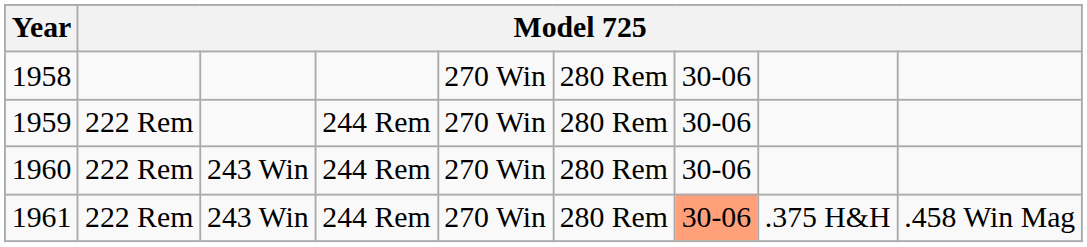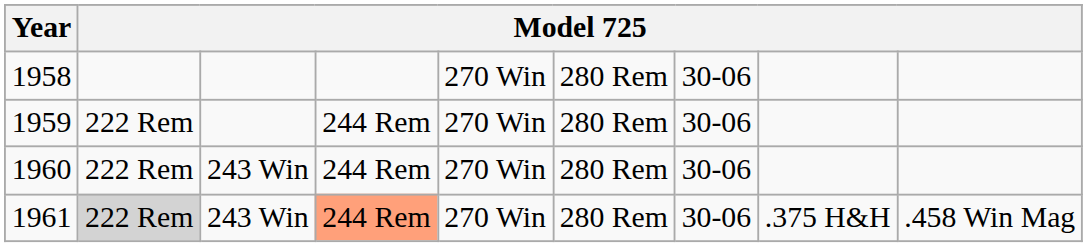(139, 216) no background -> (139, 216) lightgrey background
(376, 216) no background -> (376, 216) lightsalmon background
(716, 216) lightsalmon background -> (716, 216) no background
